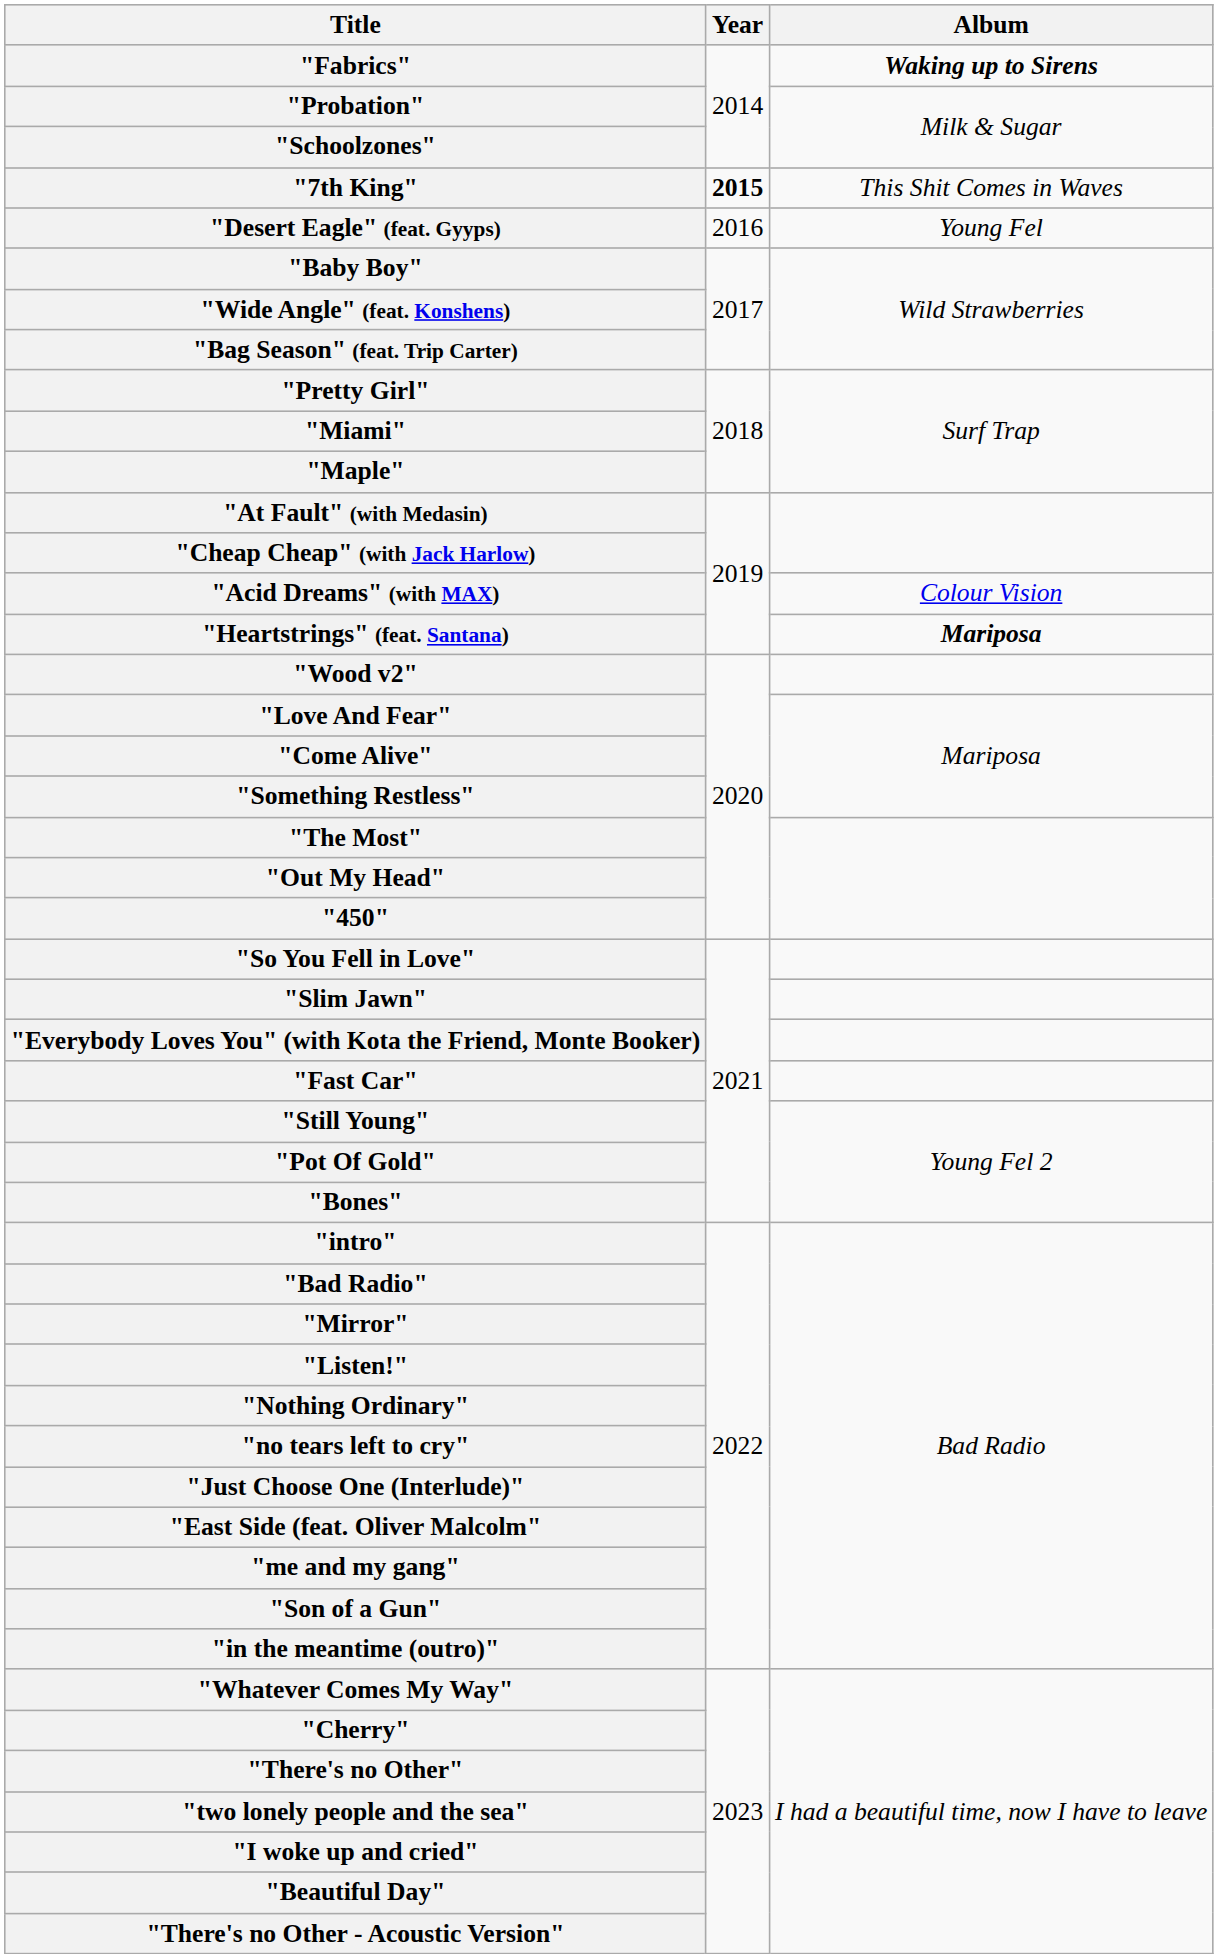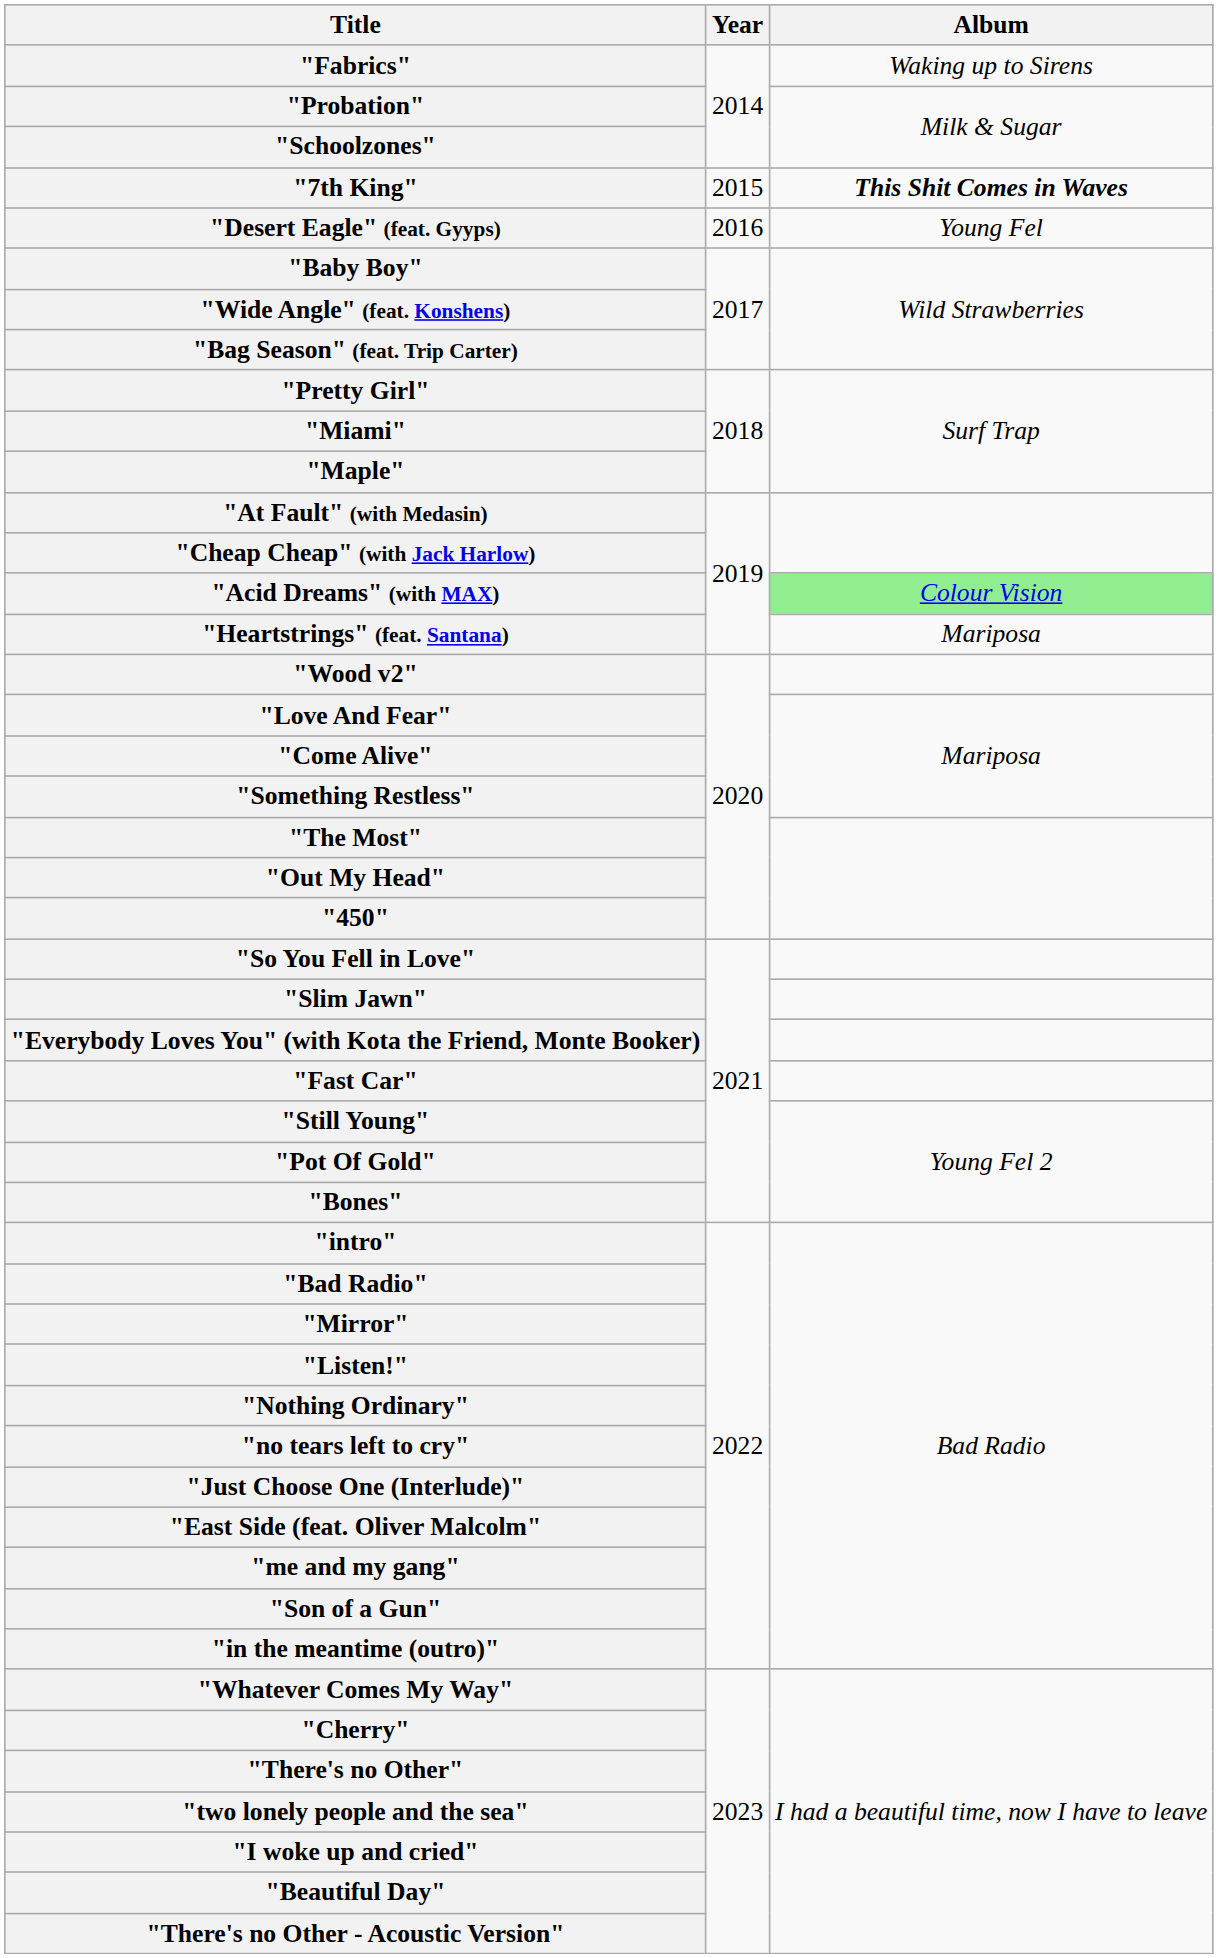(991, 65) bold -> (991, 65) normal
(738, 187) bold -> (738, 187) normal
(991, 187) normal -> (991, 187) bold
(991, 593) no background -> (991, 593) lightgreen background
(991, 633) bold -> (991, 633) normal
